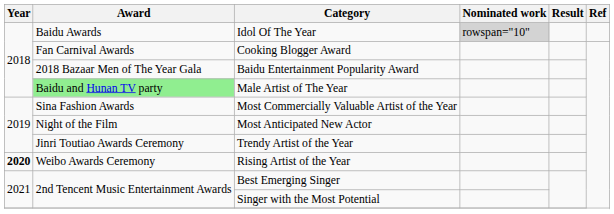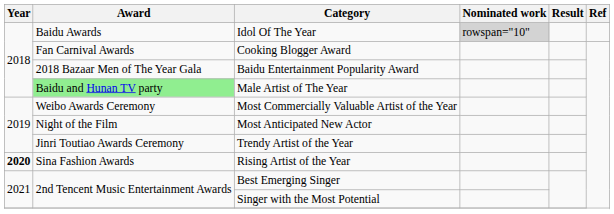(85, 106) Sina Fashion Awards -> (95, 106) Weibo Awards Ceremony
(95, 161) Weibo Awards Ceremony -> (85, 161) Sina Fashion Awards
